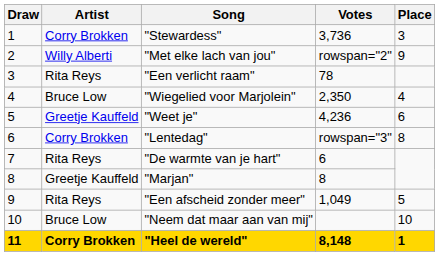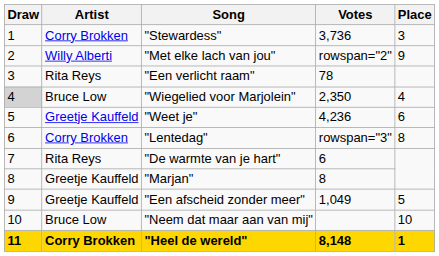(11, 96) no background -> (11, 96) lightgrey background
(73, 199) Rita Reys -> (92, 199) Greetje Kauffeld
